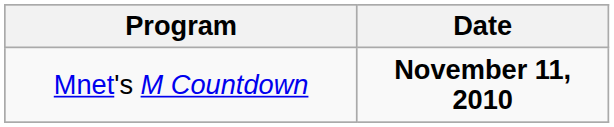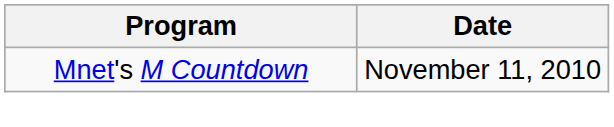(483, 84) bold -> (483, 69) normal
